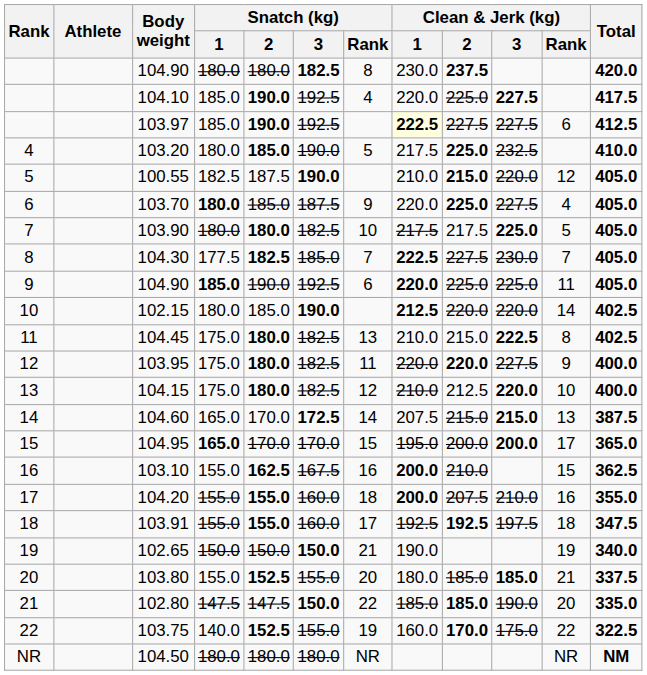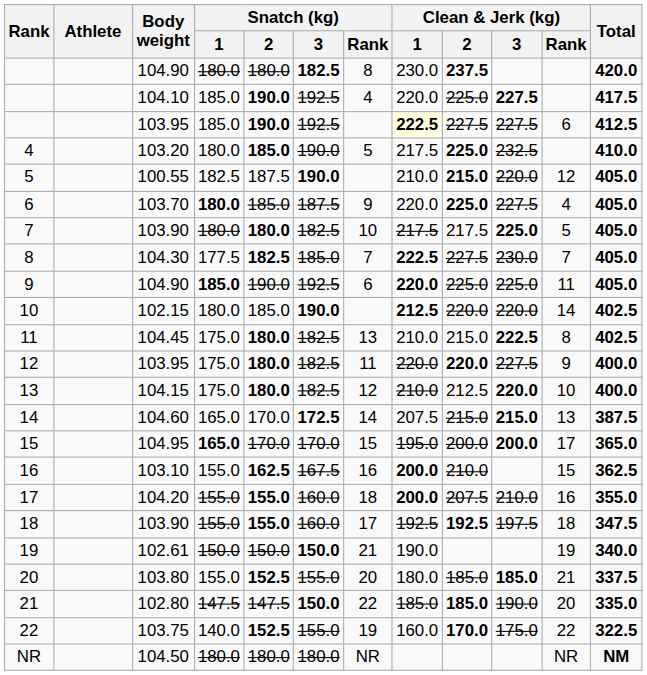(163, 124) 103.97 -> (163, 124) 103.95
(163, 524) 103.91 -> (163, 524) 103.90
(163, 550) 102.65 -> (163, 550) 102.61
